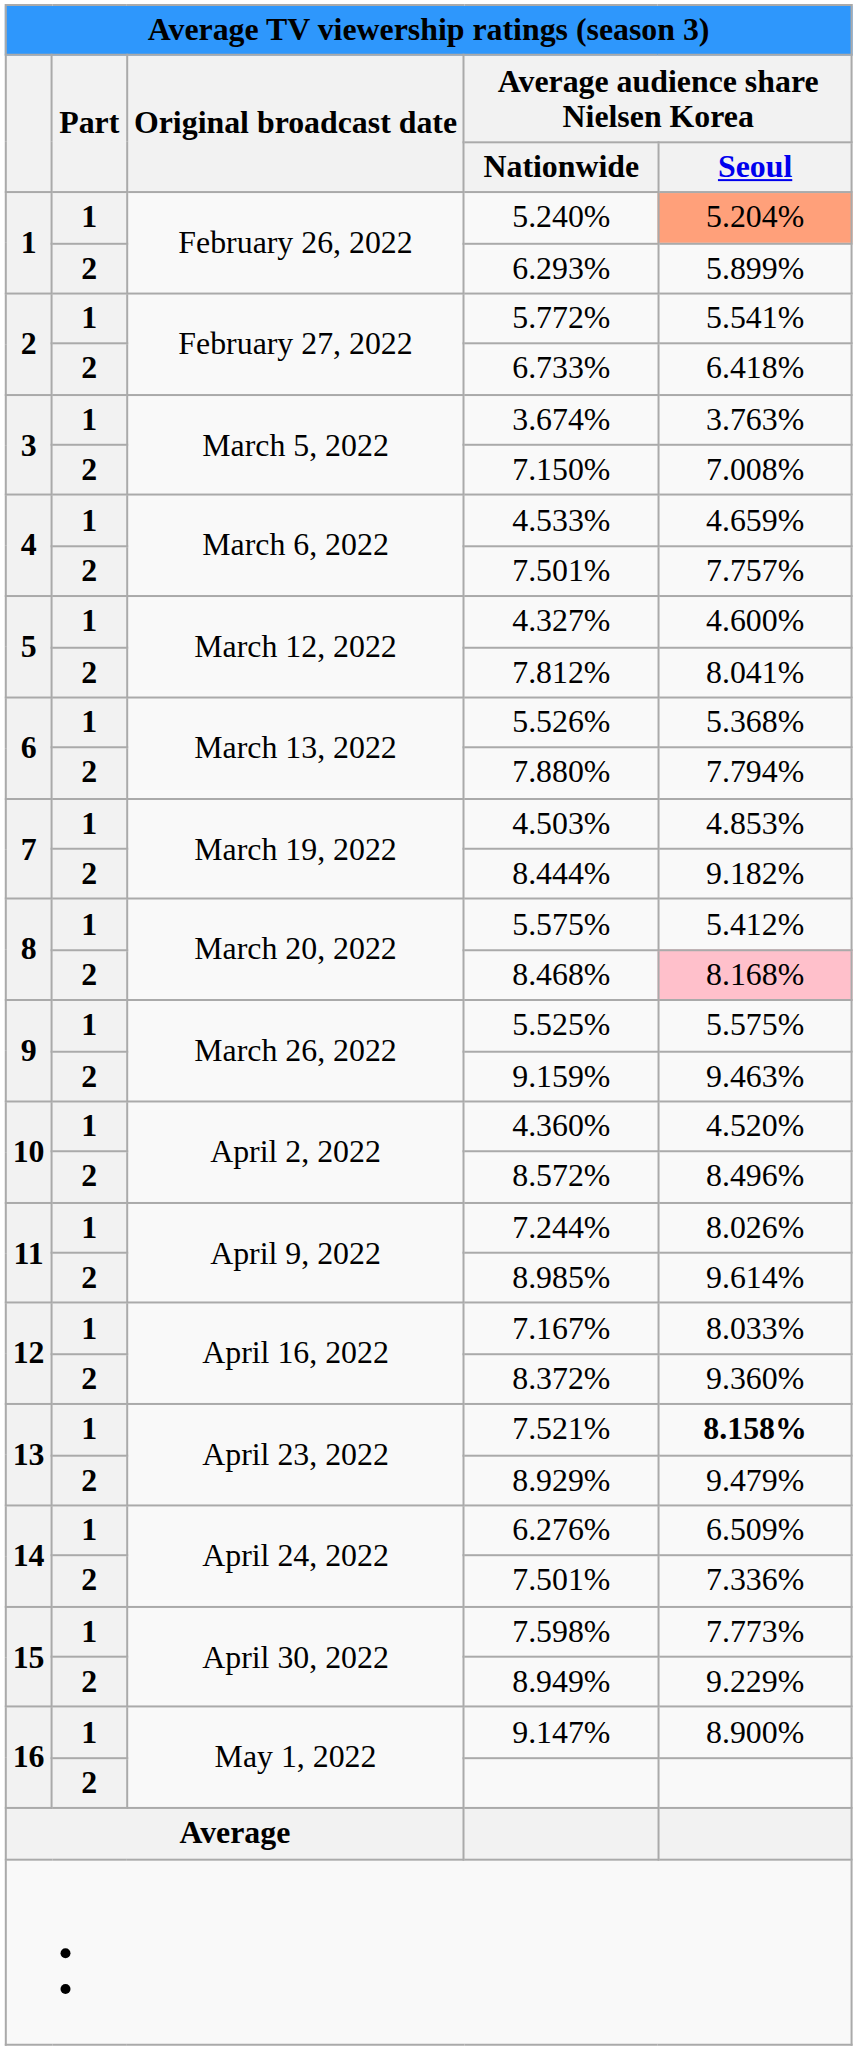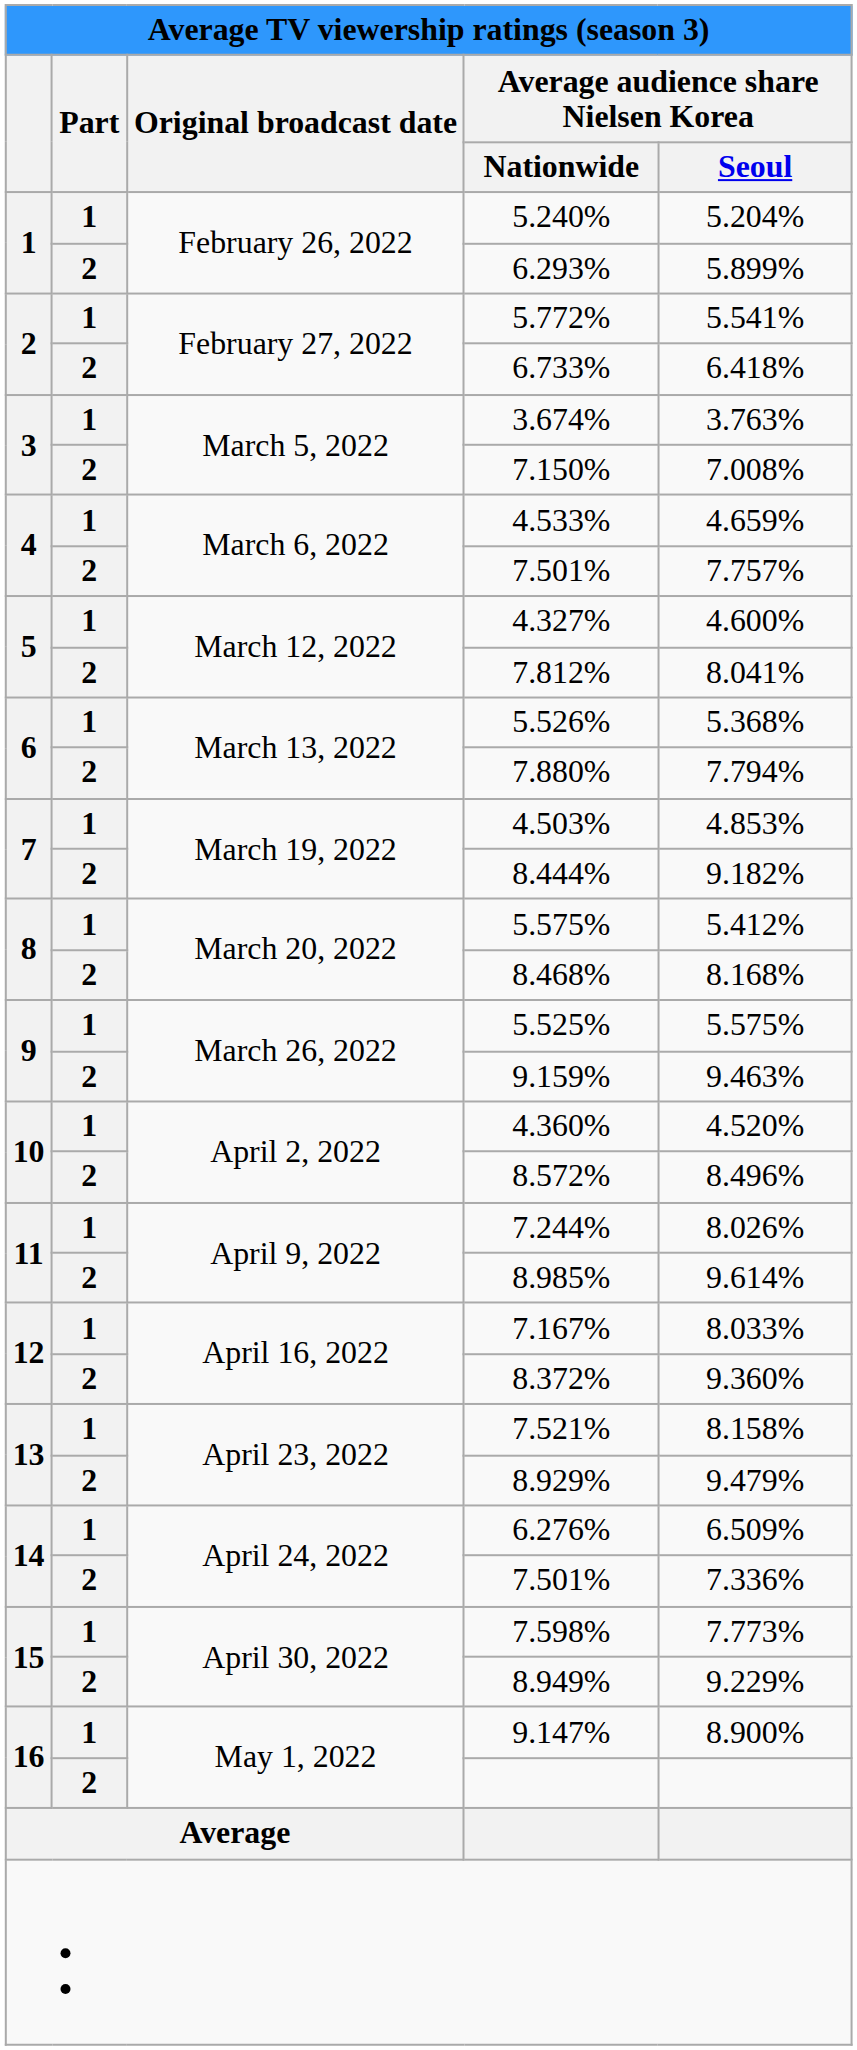(755, 217) lightsalmon background -> (755, 217) no background
(755, 974) pink background -> (755, 974) no background
(755, 1428) bold -> (755, 1428) normal
